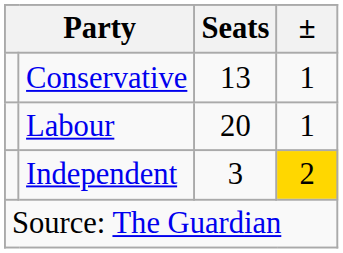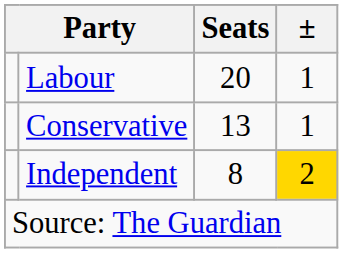rows swapped: (70, 125) <-> (107, 77)
(235, 174) 3 -> (235, 174) 8
